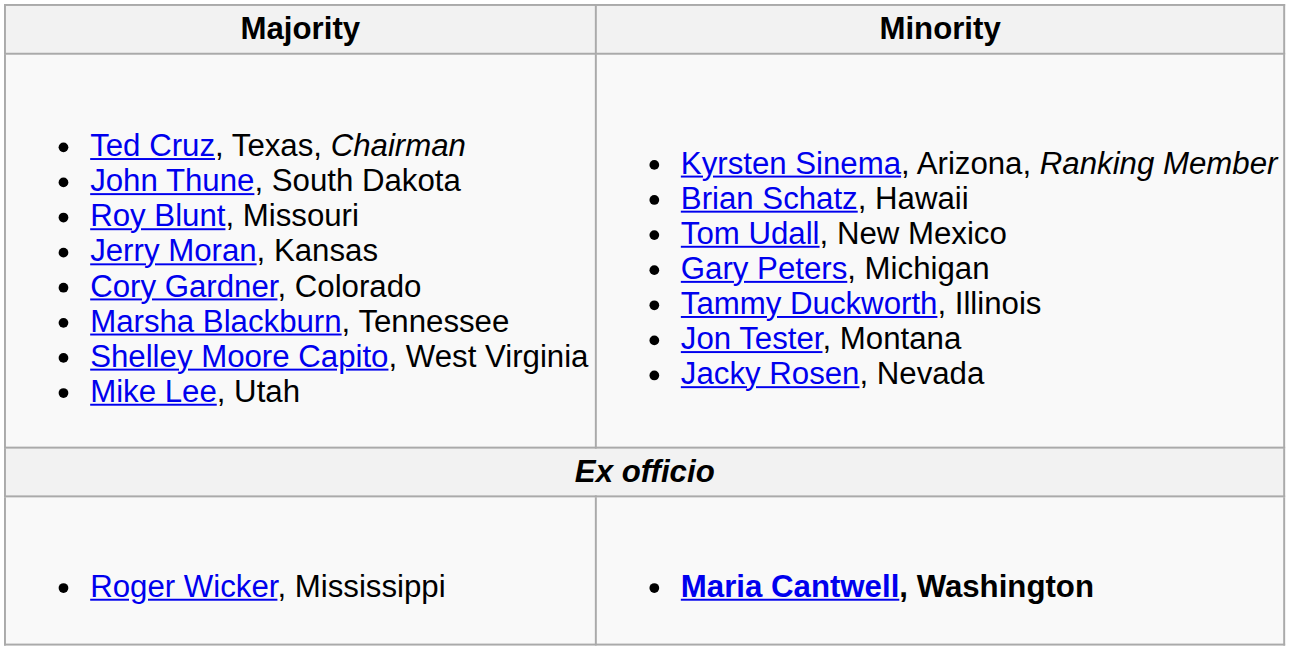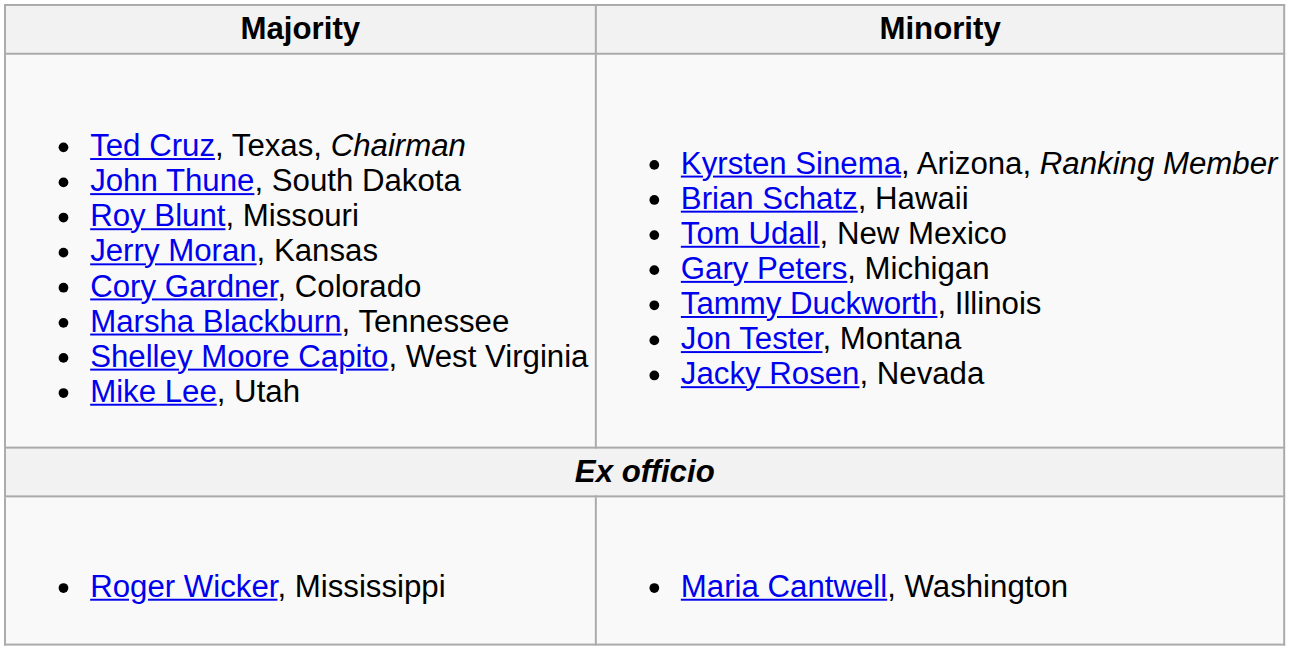(940, 588) bold -> (940, 588) normal
